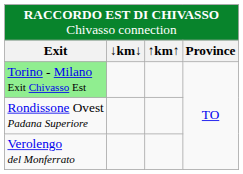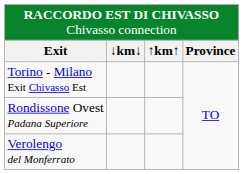(50, 79) lightgreen background -> (50, 79) no background
